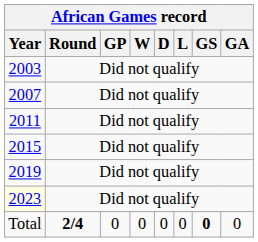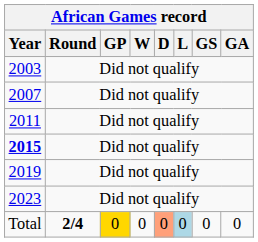(25, 146) normal -> (25, 146) bold
(25, 198) lightyellow background -> (25, 198) no background
(115, 224) no background -> (115, 224) gold background
(164, 224) no background -> (164, 224) lightsalmon background
(183, 224) no background -> (183, 224) lightblue background
(206, 224) bold -> (206, 224) normal
